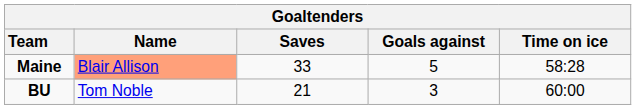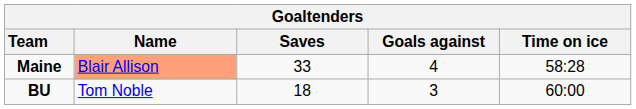(434, 66) 5 -> (434, 66) 4
(302, 91) 21 -> (302, 91) 18
